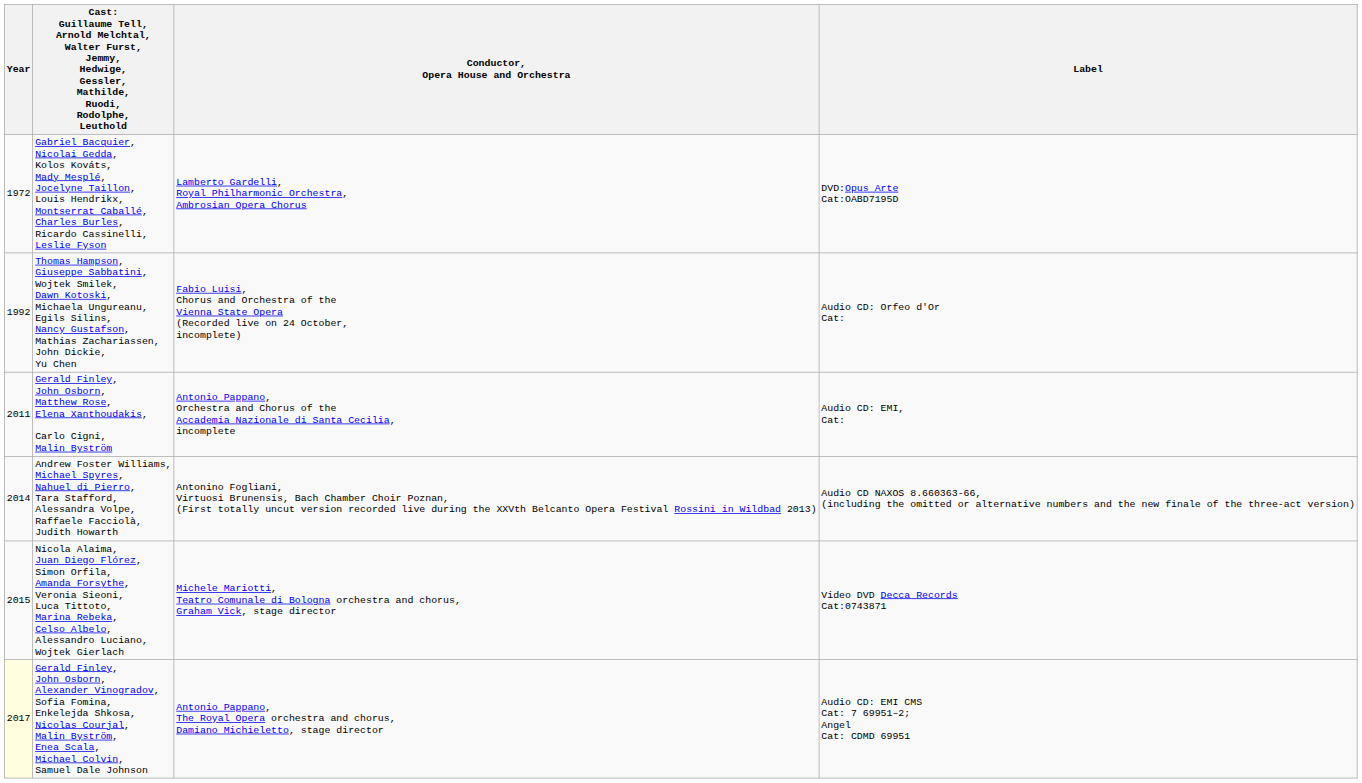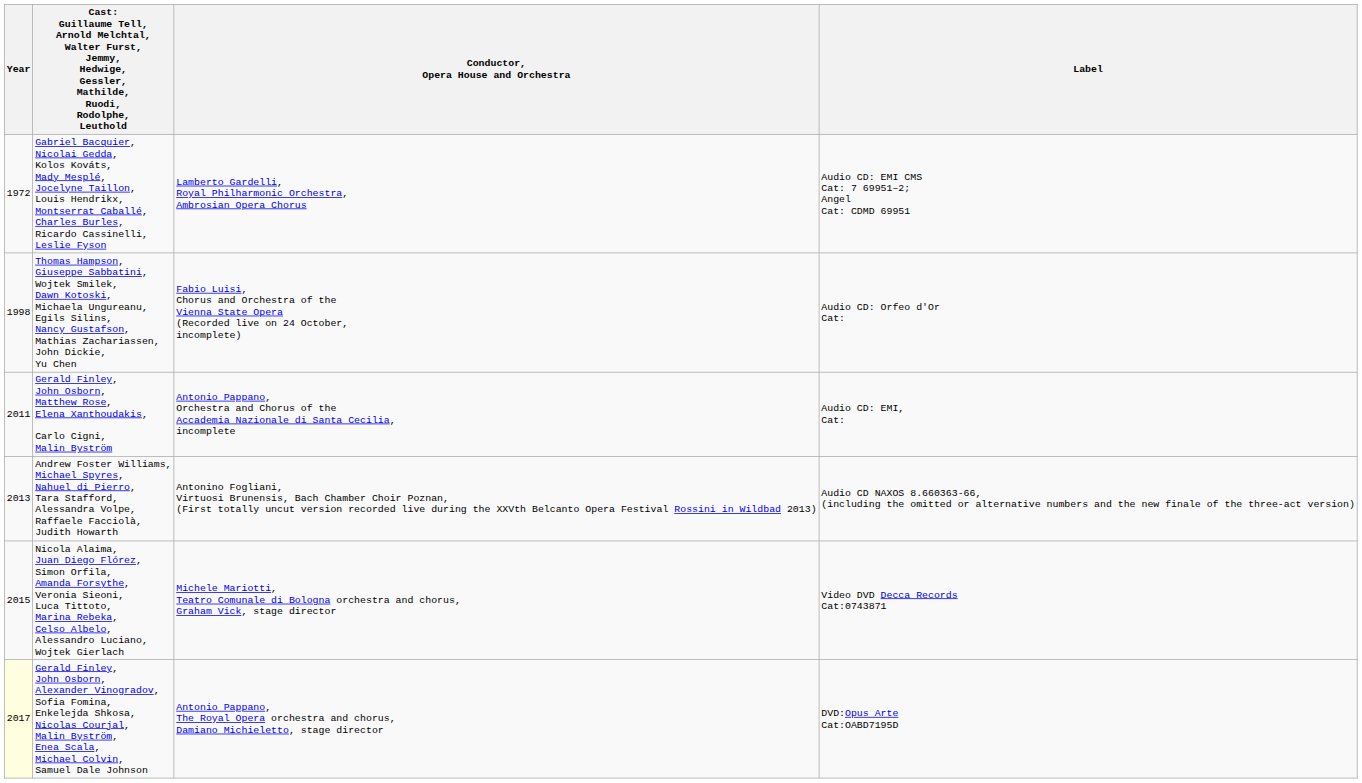(860, 194) DVD:Opus Arte Cat:OABD7195D -> (872, 194) Audio CD: EMI CMS Cat: 7 69951–2; Angel Cat: CDMD 69951
(19, 313) 1992 -> (19, 313) 1998
(19, 499) 2014 -> (19, 499) 2013
(872, 719) Audio CD: EMI CMS Cat: 7 69951–2; Angel Cat: CDMD 69951 -> (860, 719) DVD:Opus Arte Cat:OABD7195D
